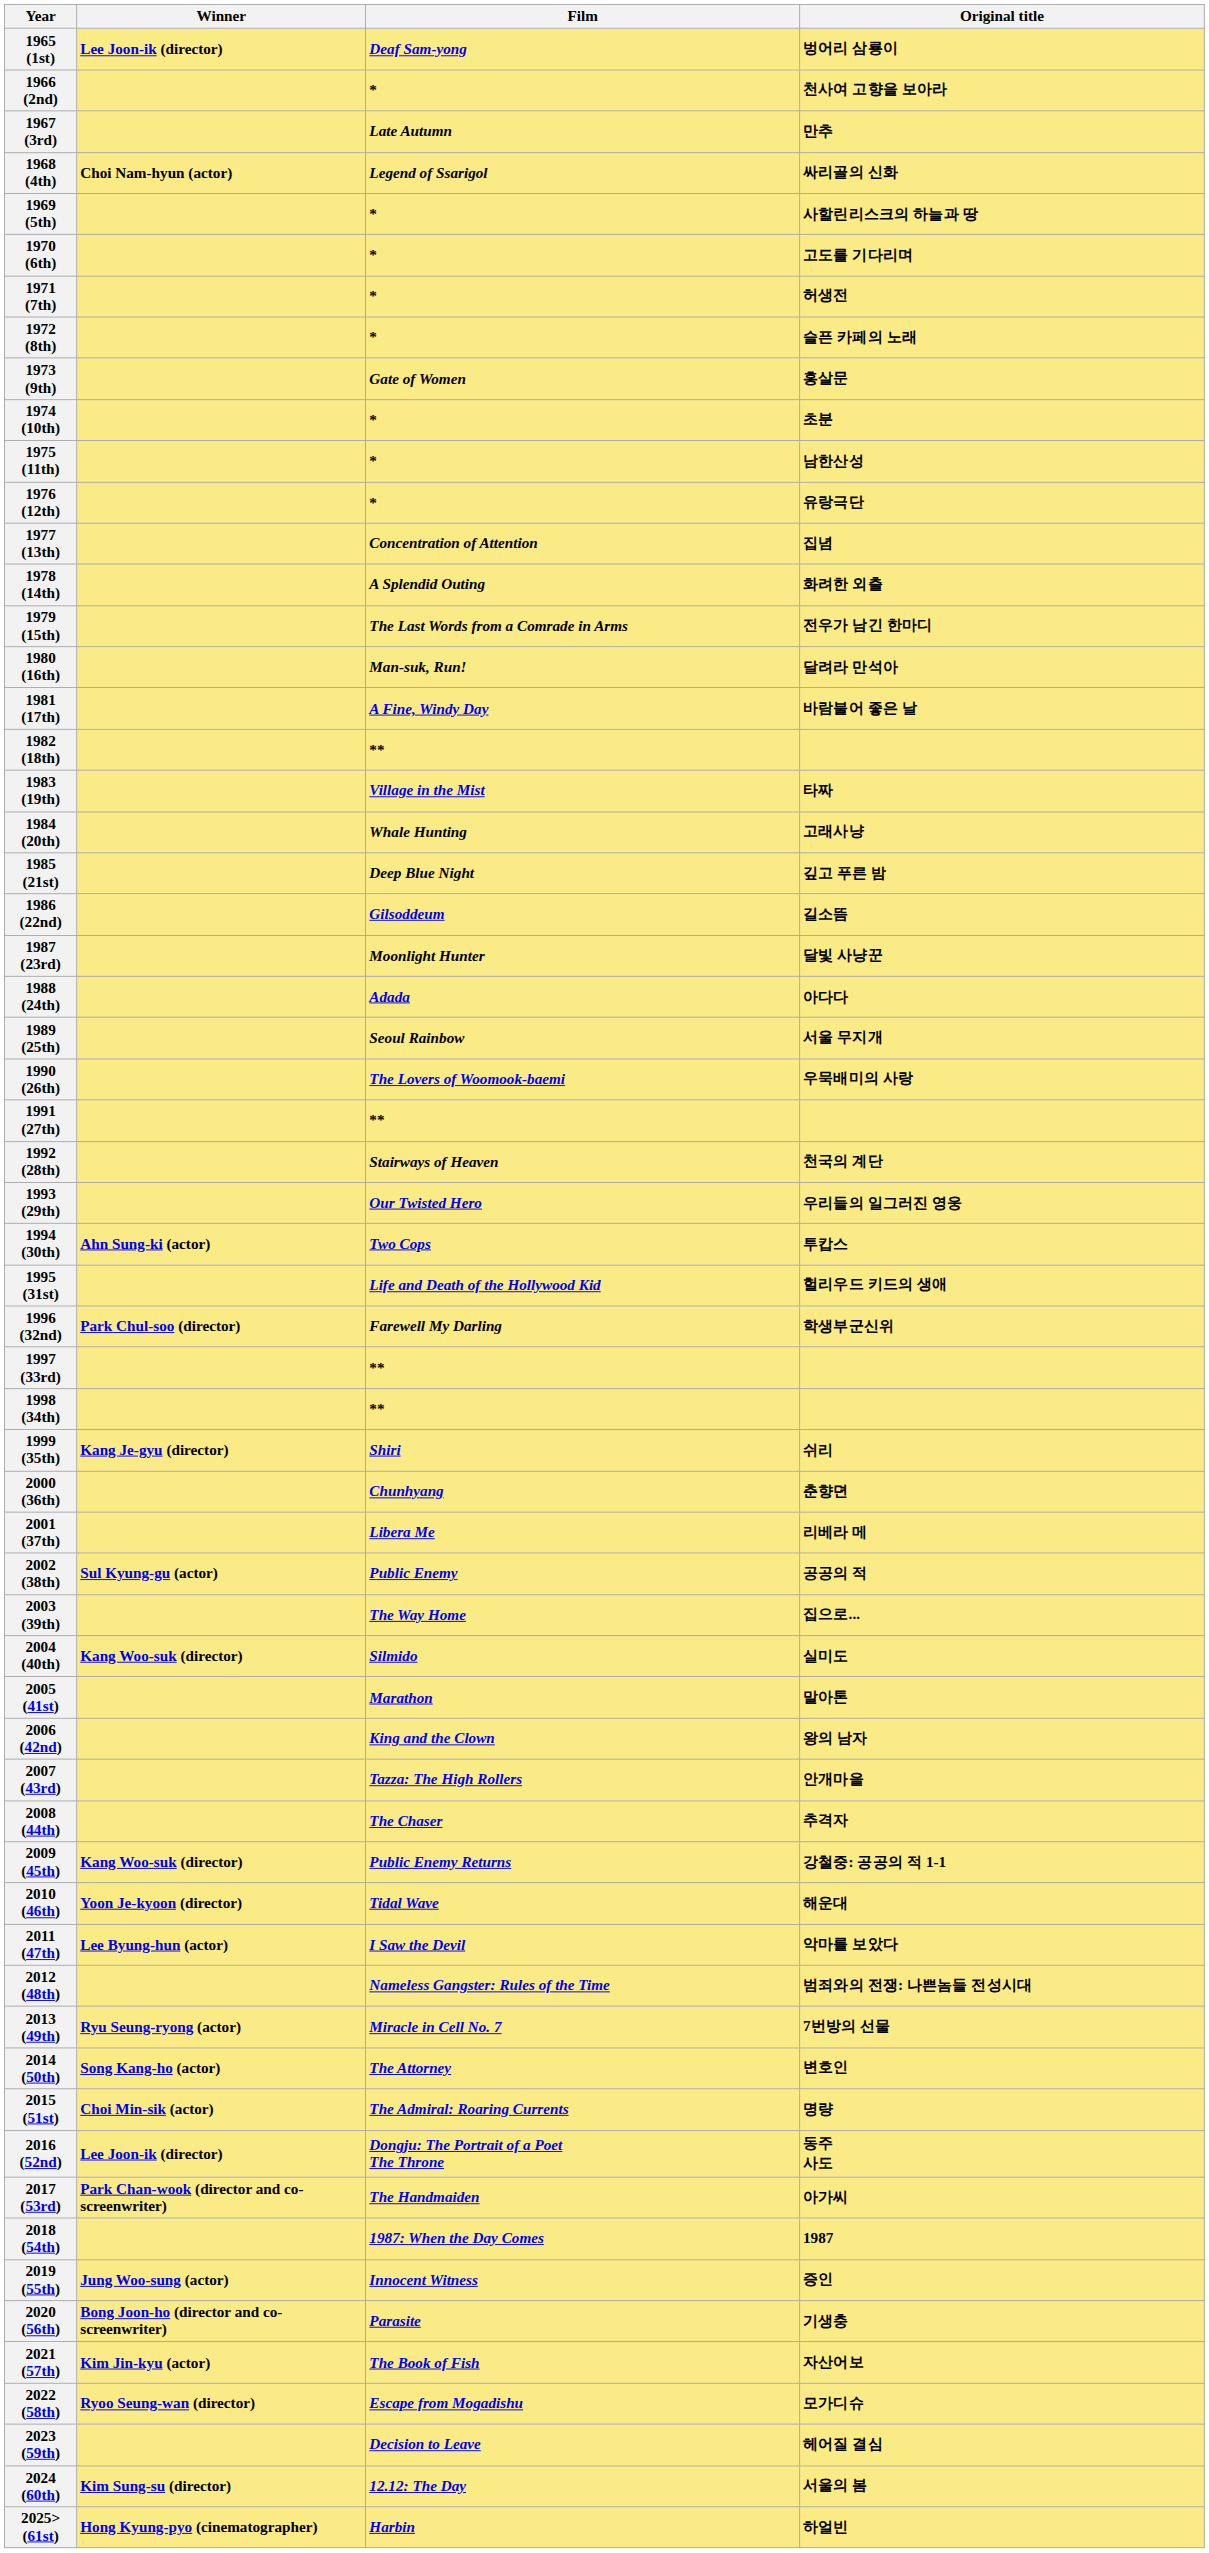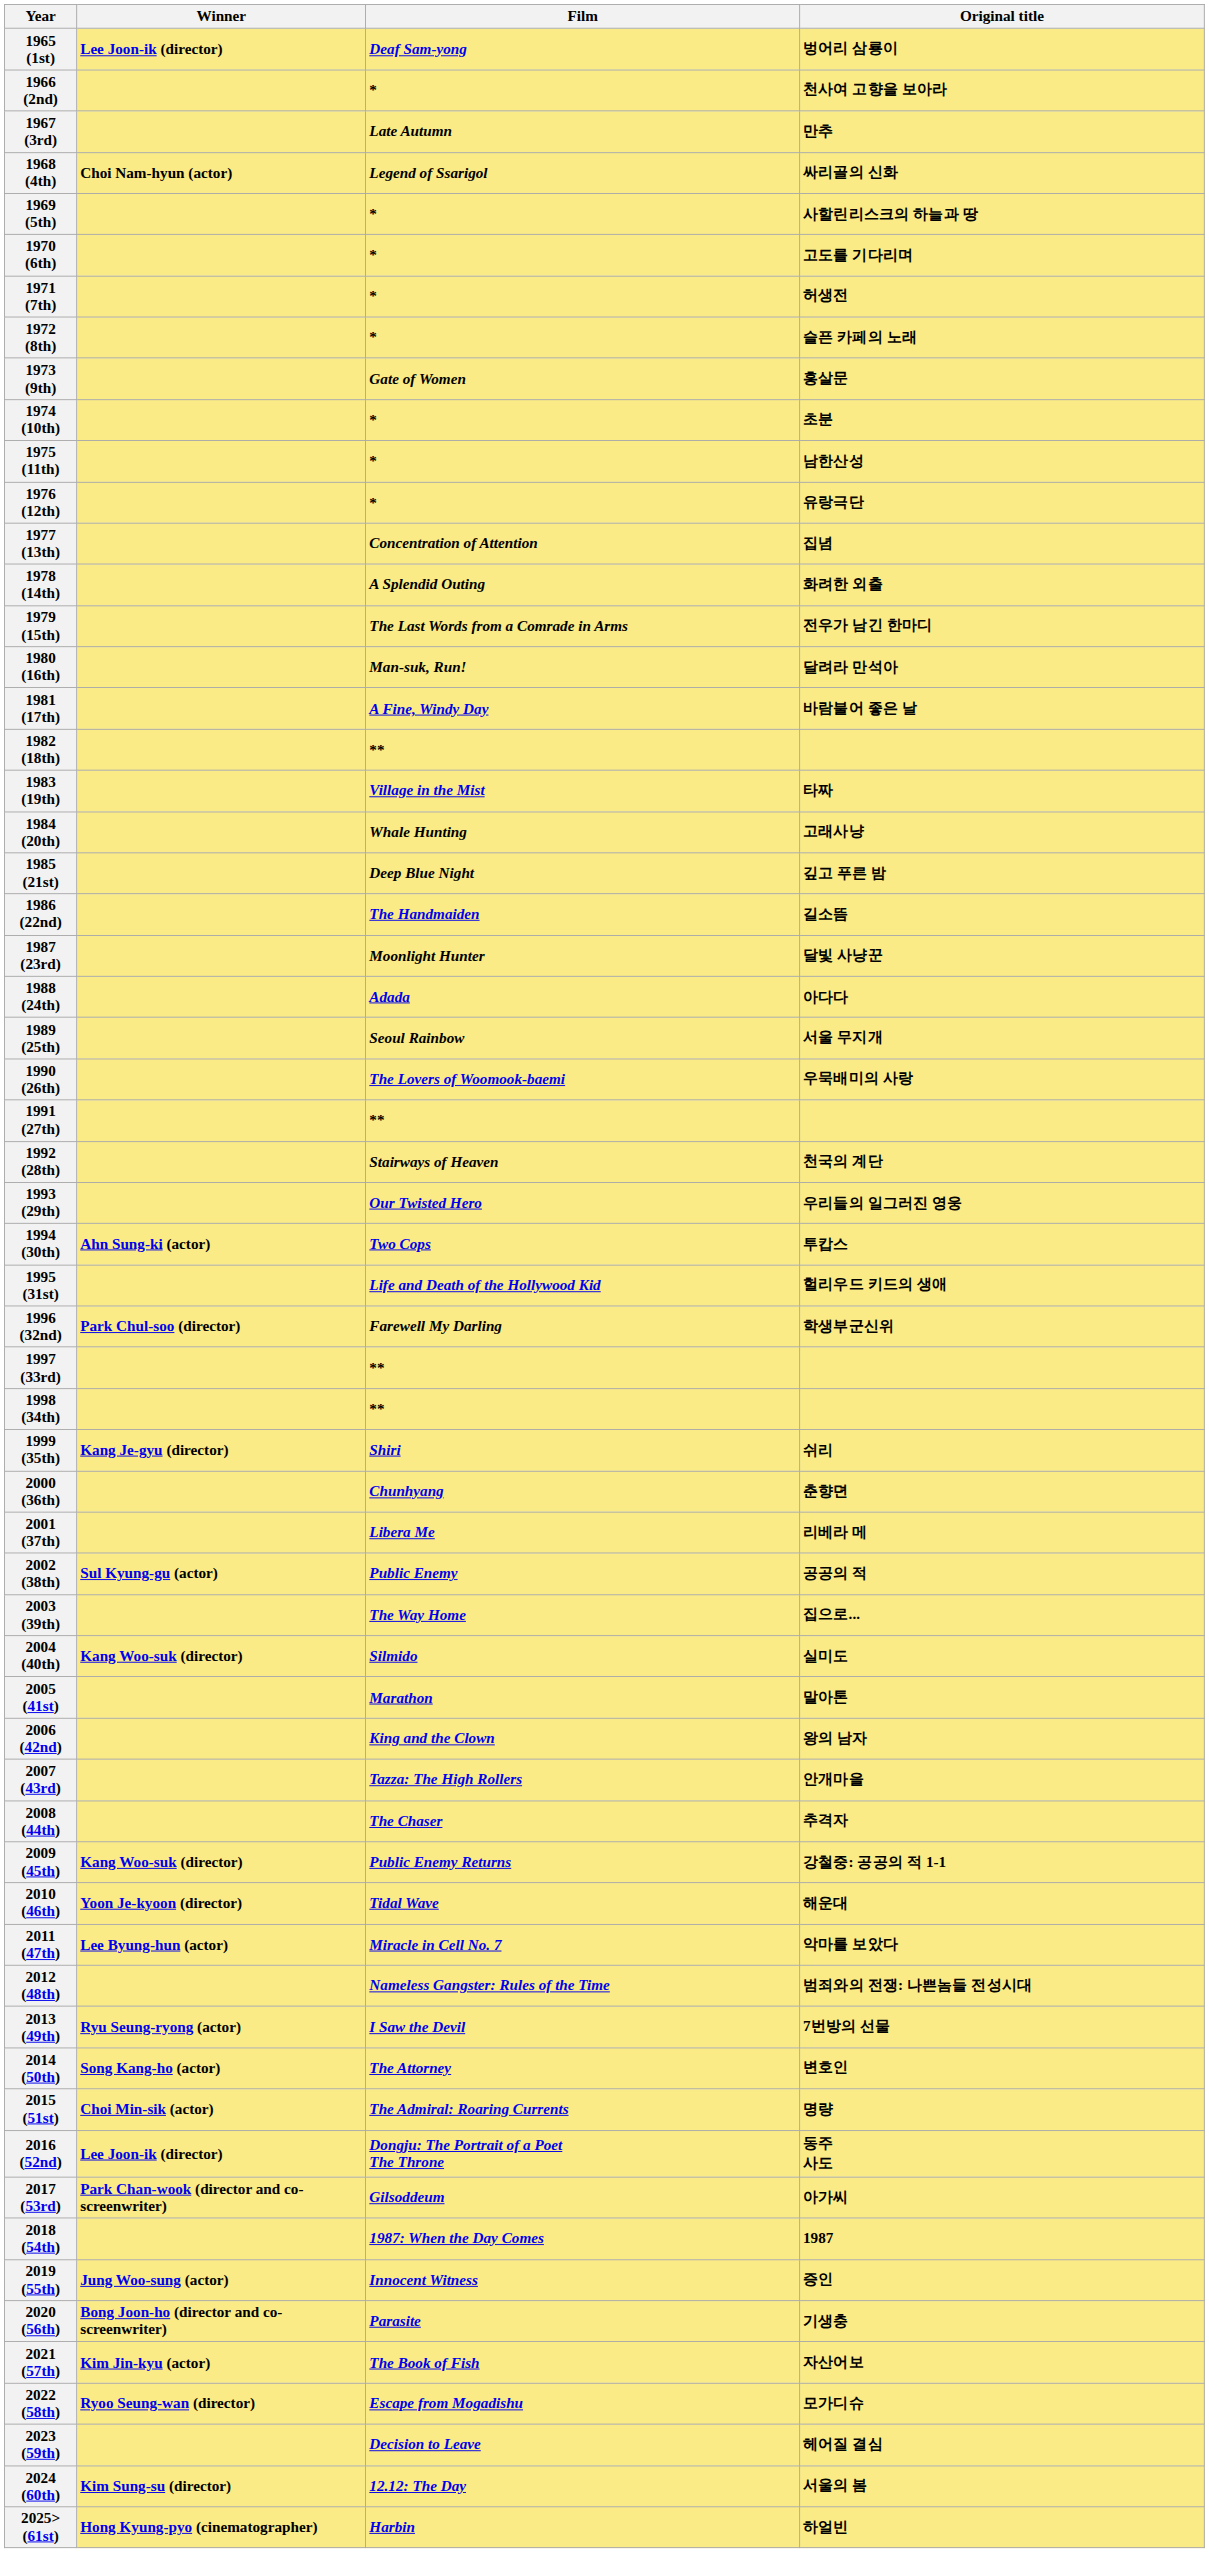(407, 914) Gilsoddeum -> (424, 914) The Handmaiden
(417, 1944) I Saw the Devil -> (435, 1944) Miracle in Cell No. 7
(435, 2027) Miracle in Cell No. 7 -> (417, 2027) I Saw the Devil
(424, 2197) The Handmaiden -> (407, 2197) Gilsoddeum
